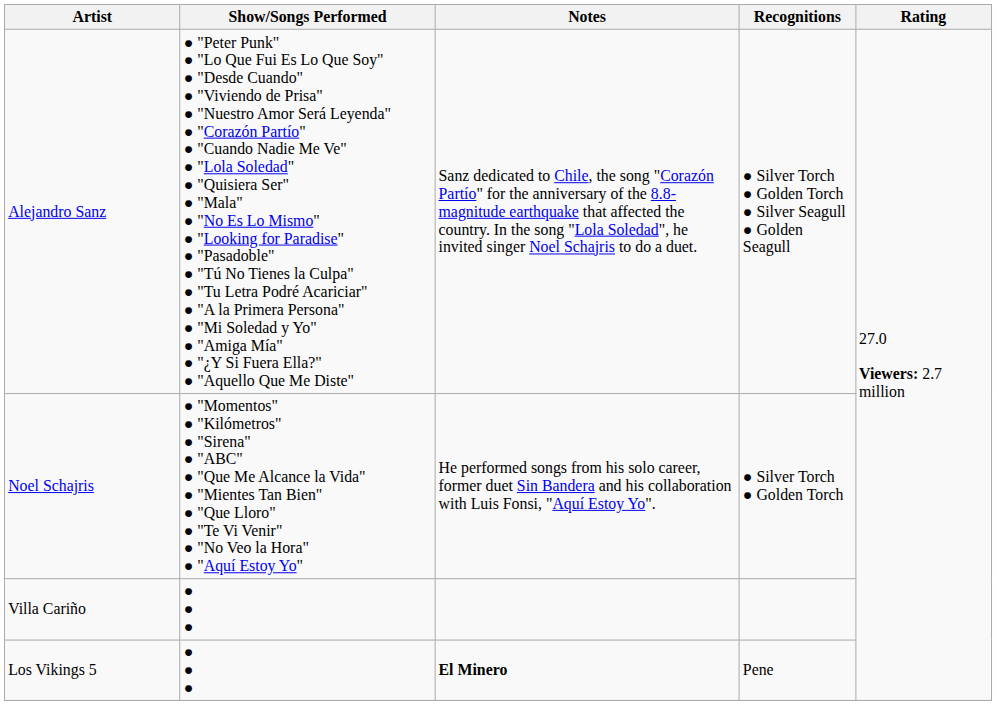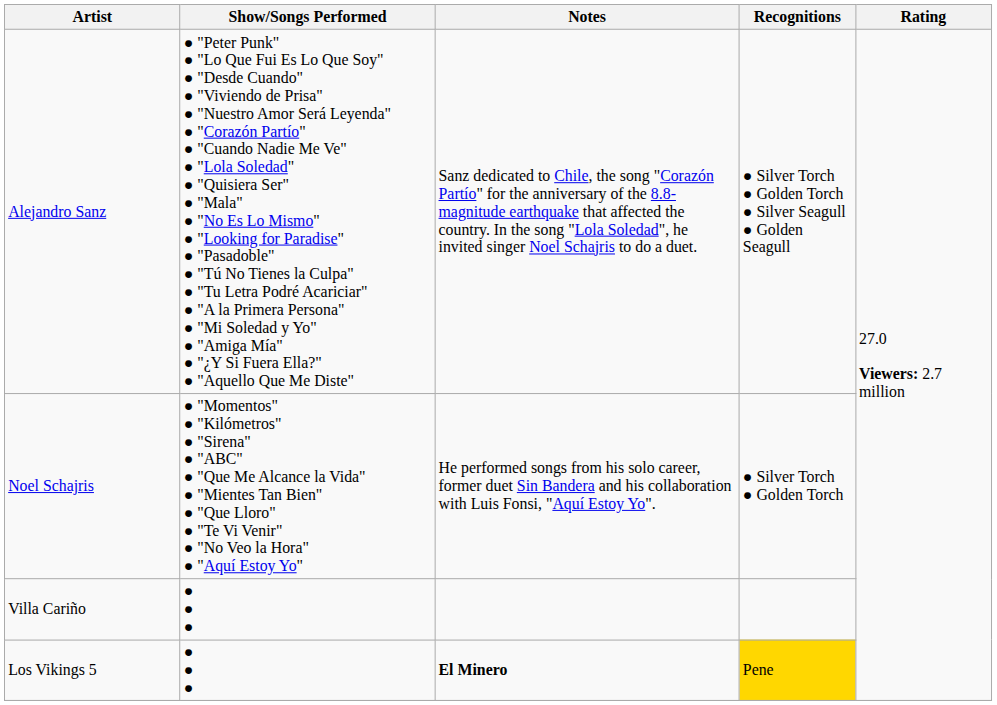(758, 669) no background -> (758, 669) gold background
